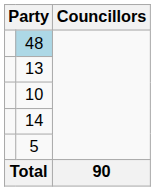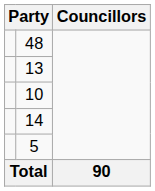(34, 43) lightblue background -> (34, 43) no background
